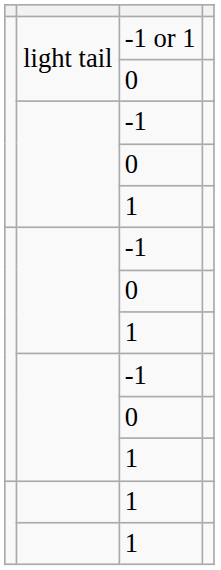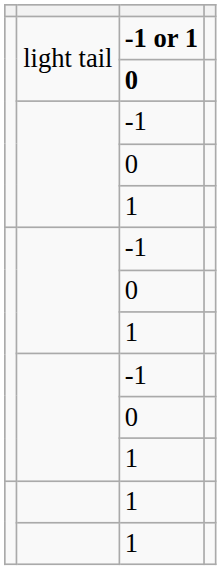(160, 37) normal -> (161, 37) bold
(131, 79) normal -> (131, 79) bold
